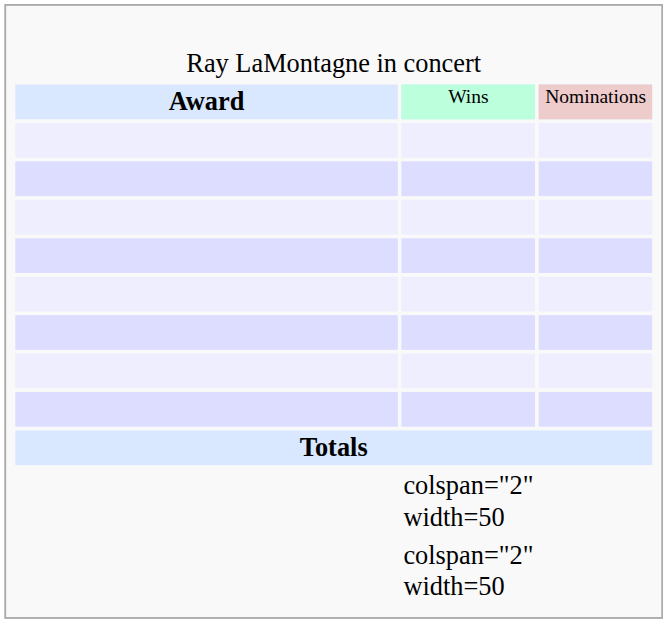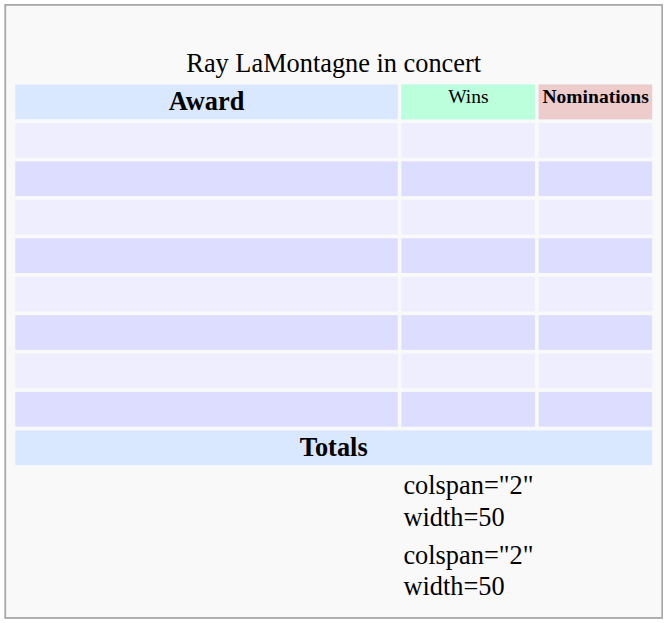(596, 96) normal -> (596, 96) bold
